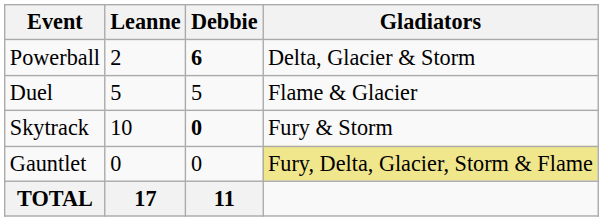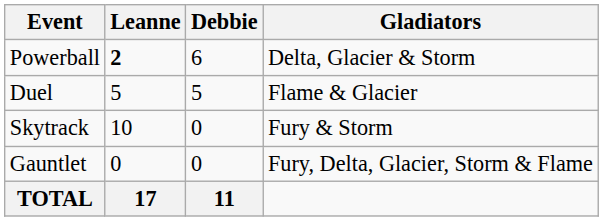(116, 57) normal -> (116, 57) bold
(196, 57) bold -> (196, 57) normal
(196, 127) bold -> (196, 127) normal
(430, 163) khaki background -> (430, 163) no background
